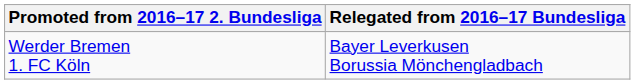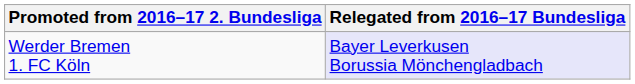(436, 55) no background -> (436, 55) lavender background
